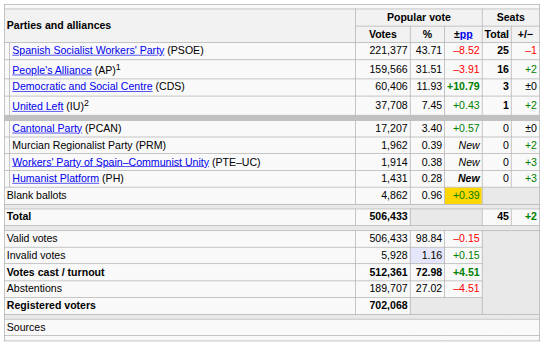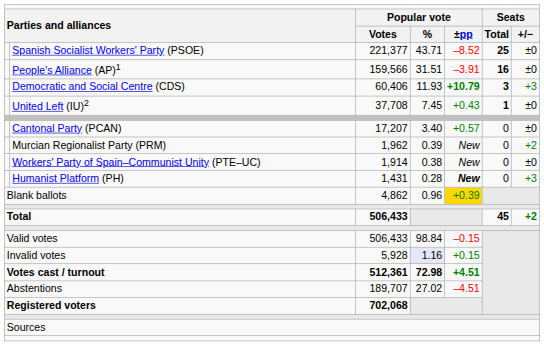(531, 51) –1 -> (531, 51) ±0
(531, 69) +2 -> (531, 69) ±0
(531, 87) ±0 -> (531, 87) +3
(531, 105) +2 -> (531, 105) ±0
(531, 162) +3 -> (531, 162) ±0
